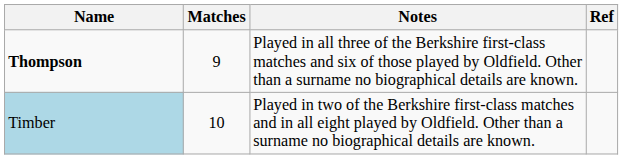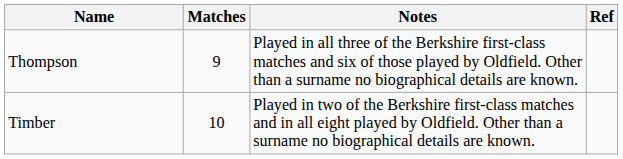(45, 61) bold -> (43, 61) normal
(32, 123) lightblue background -> (32, 123) no background
